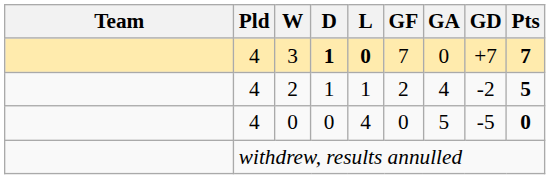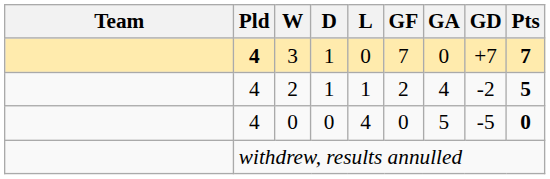(254, 55) normal -> (254, 55) bold
(329, 55) bold -> (329, 55) normal
(366, 55) bold -> (366, 55) normal
